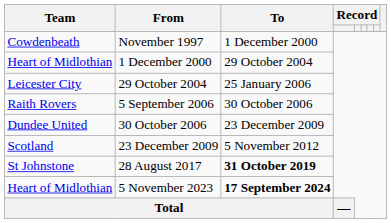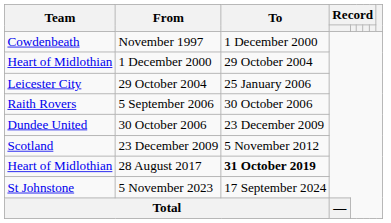(41, 166) St Johnstone -> (60, 166) Heart of Midlothian
(60, 187) Heart of Midlothian -> (41, 187) St Johnstone
(277, 187) bold -> (275, 187) normal
